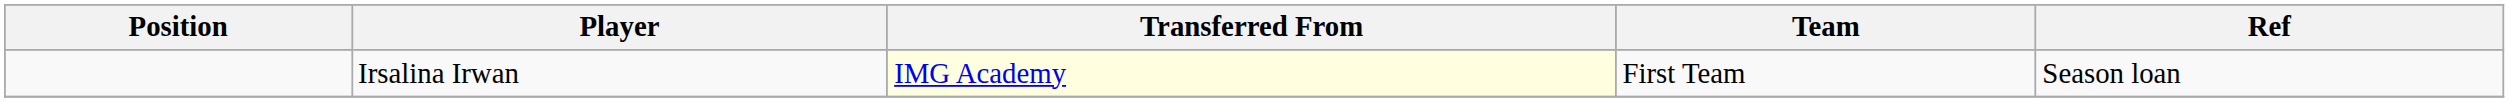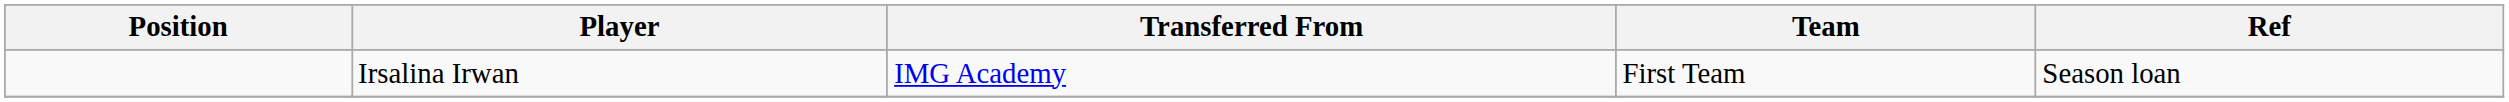(980, 73) lightyellow background -> (980, 73) no background
